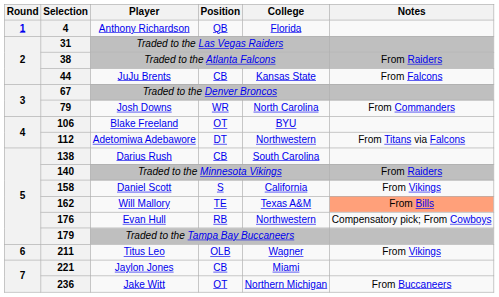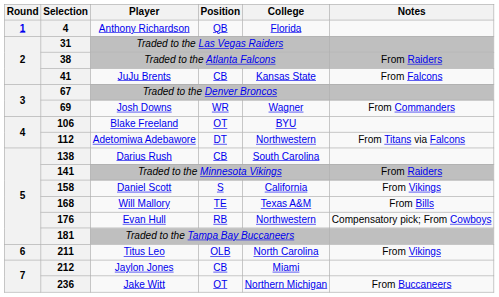(66, 76) 44 -> (66, 76) 41
(66, 108) 79 -> (66, 108) 69
(286, 108) North Carolina -> (286, 108) Wagner
(66, 172) 140 -> (66, 172) 141
(66, 204) 162 -> (66, 204) 168
(412, 204) lightsalmon background -> (412, 204) no background
(66, 236) 179 -> (66, 236) 181
(286, 252) Wagner -> (286, 252) North Carolina
(66, 268) 221 -> (66, 268) 212
